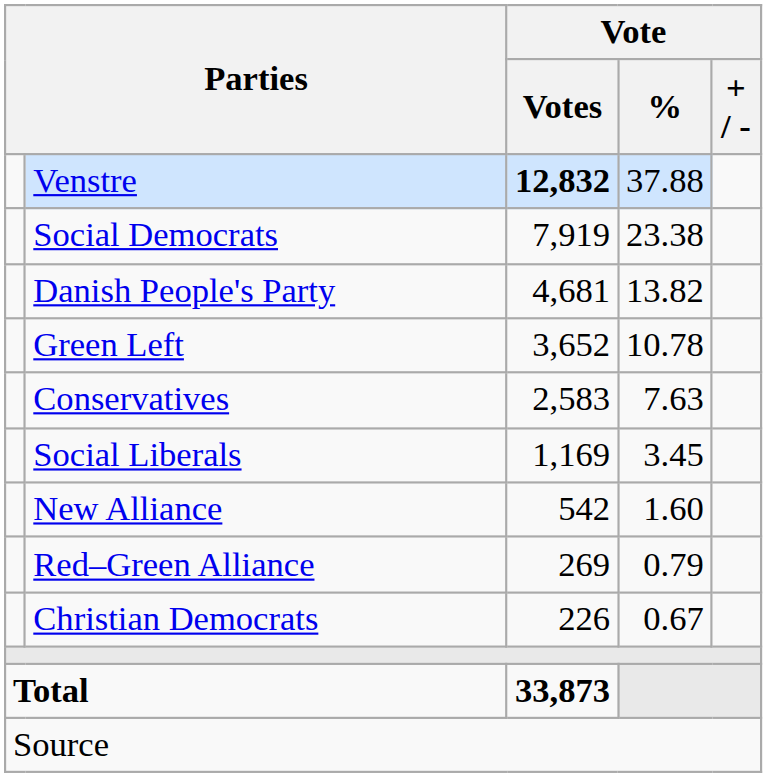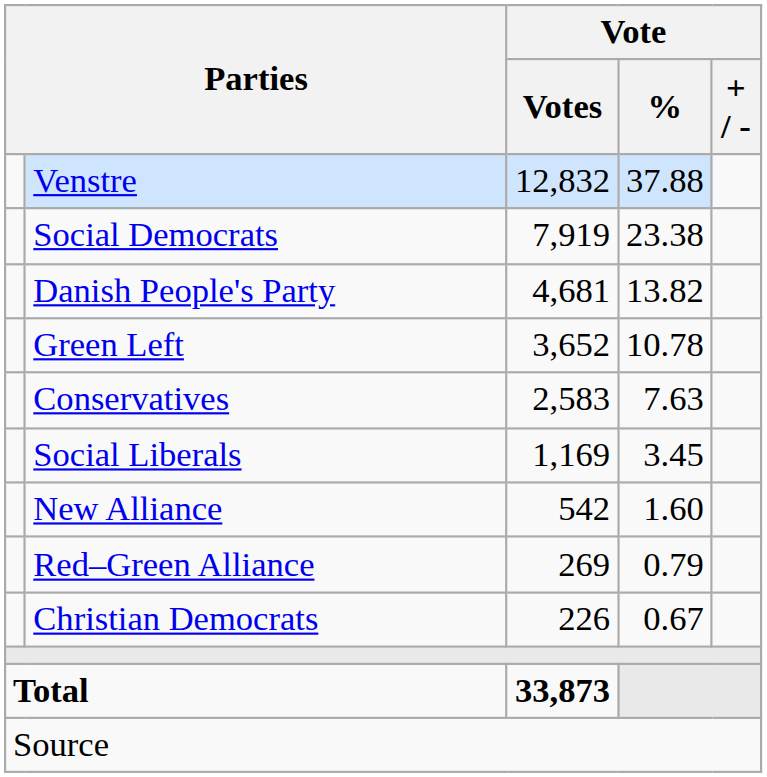(562, 180) bold -> (562, 180) normal
